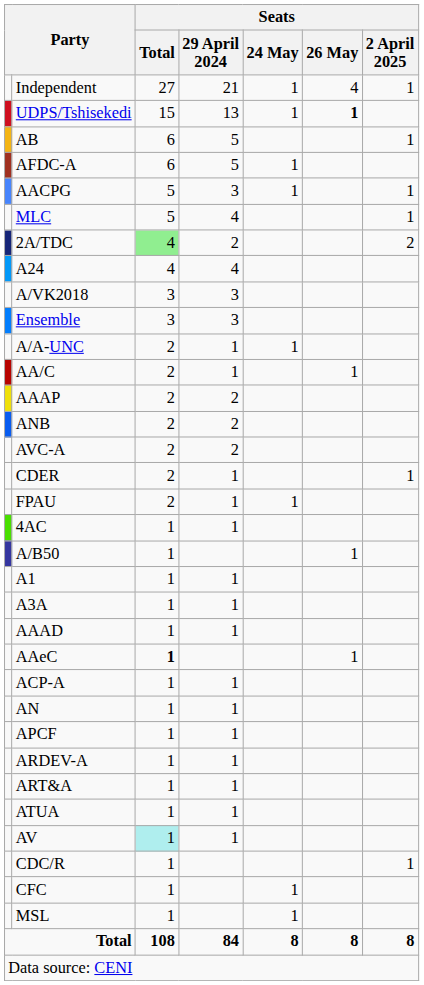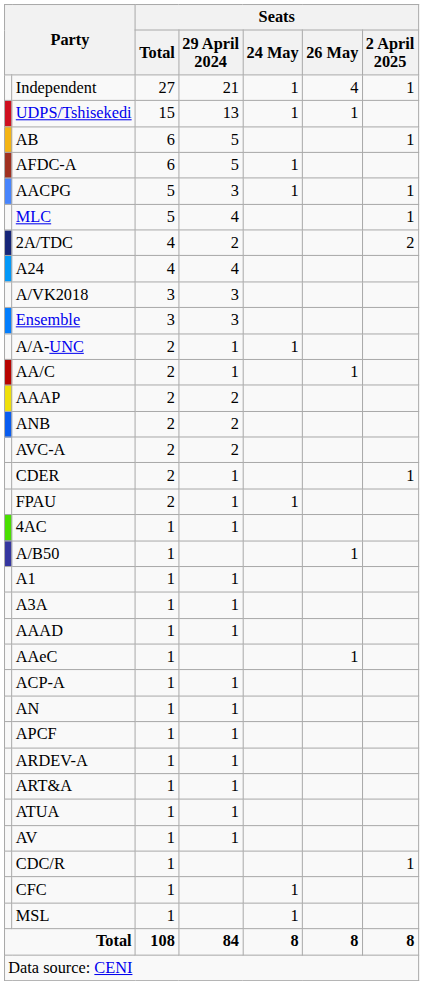(354, 113) bold -> (354, 113) normal
(171, 242) lightgreen background -> (171, 242) no background
(171, 656) bold -> (171, 656) normal
(171, 838) paleturquoise background -> (171, 838) no background
